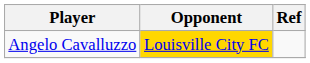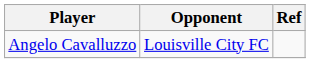(206, 44) gold background -> (206, 44) no background
